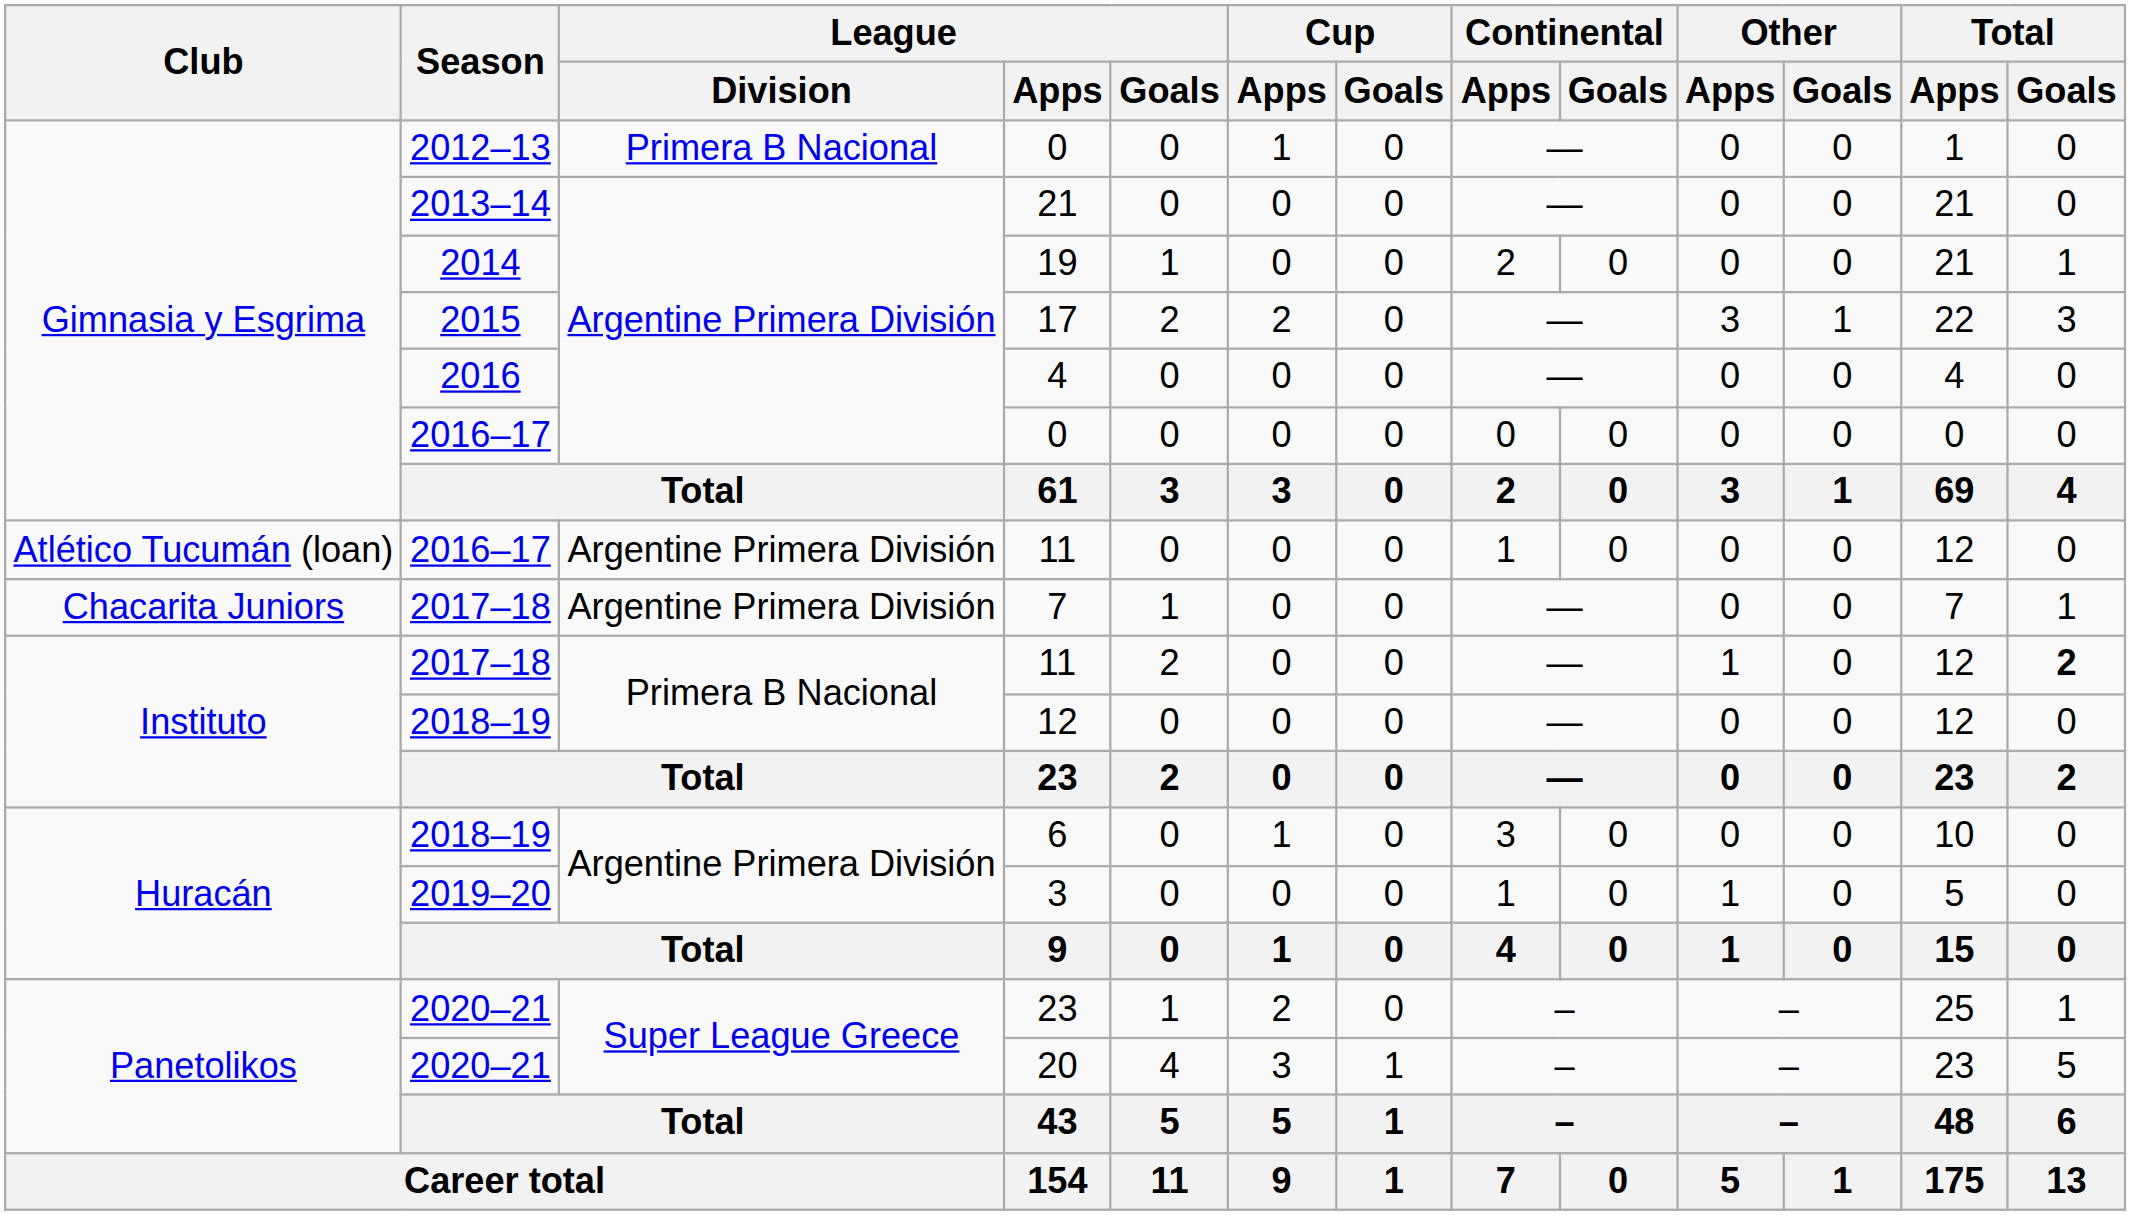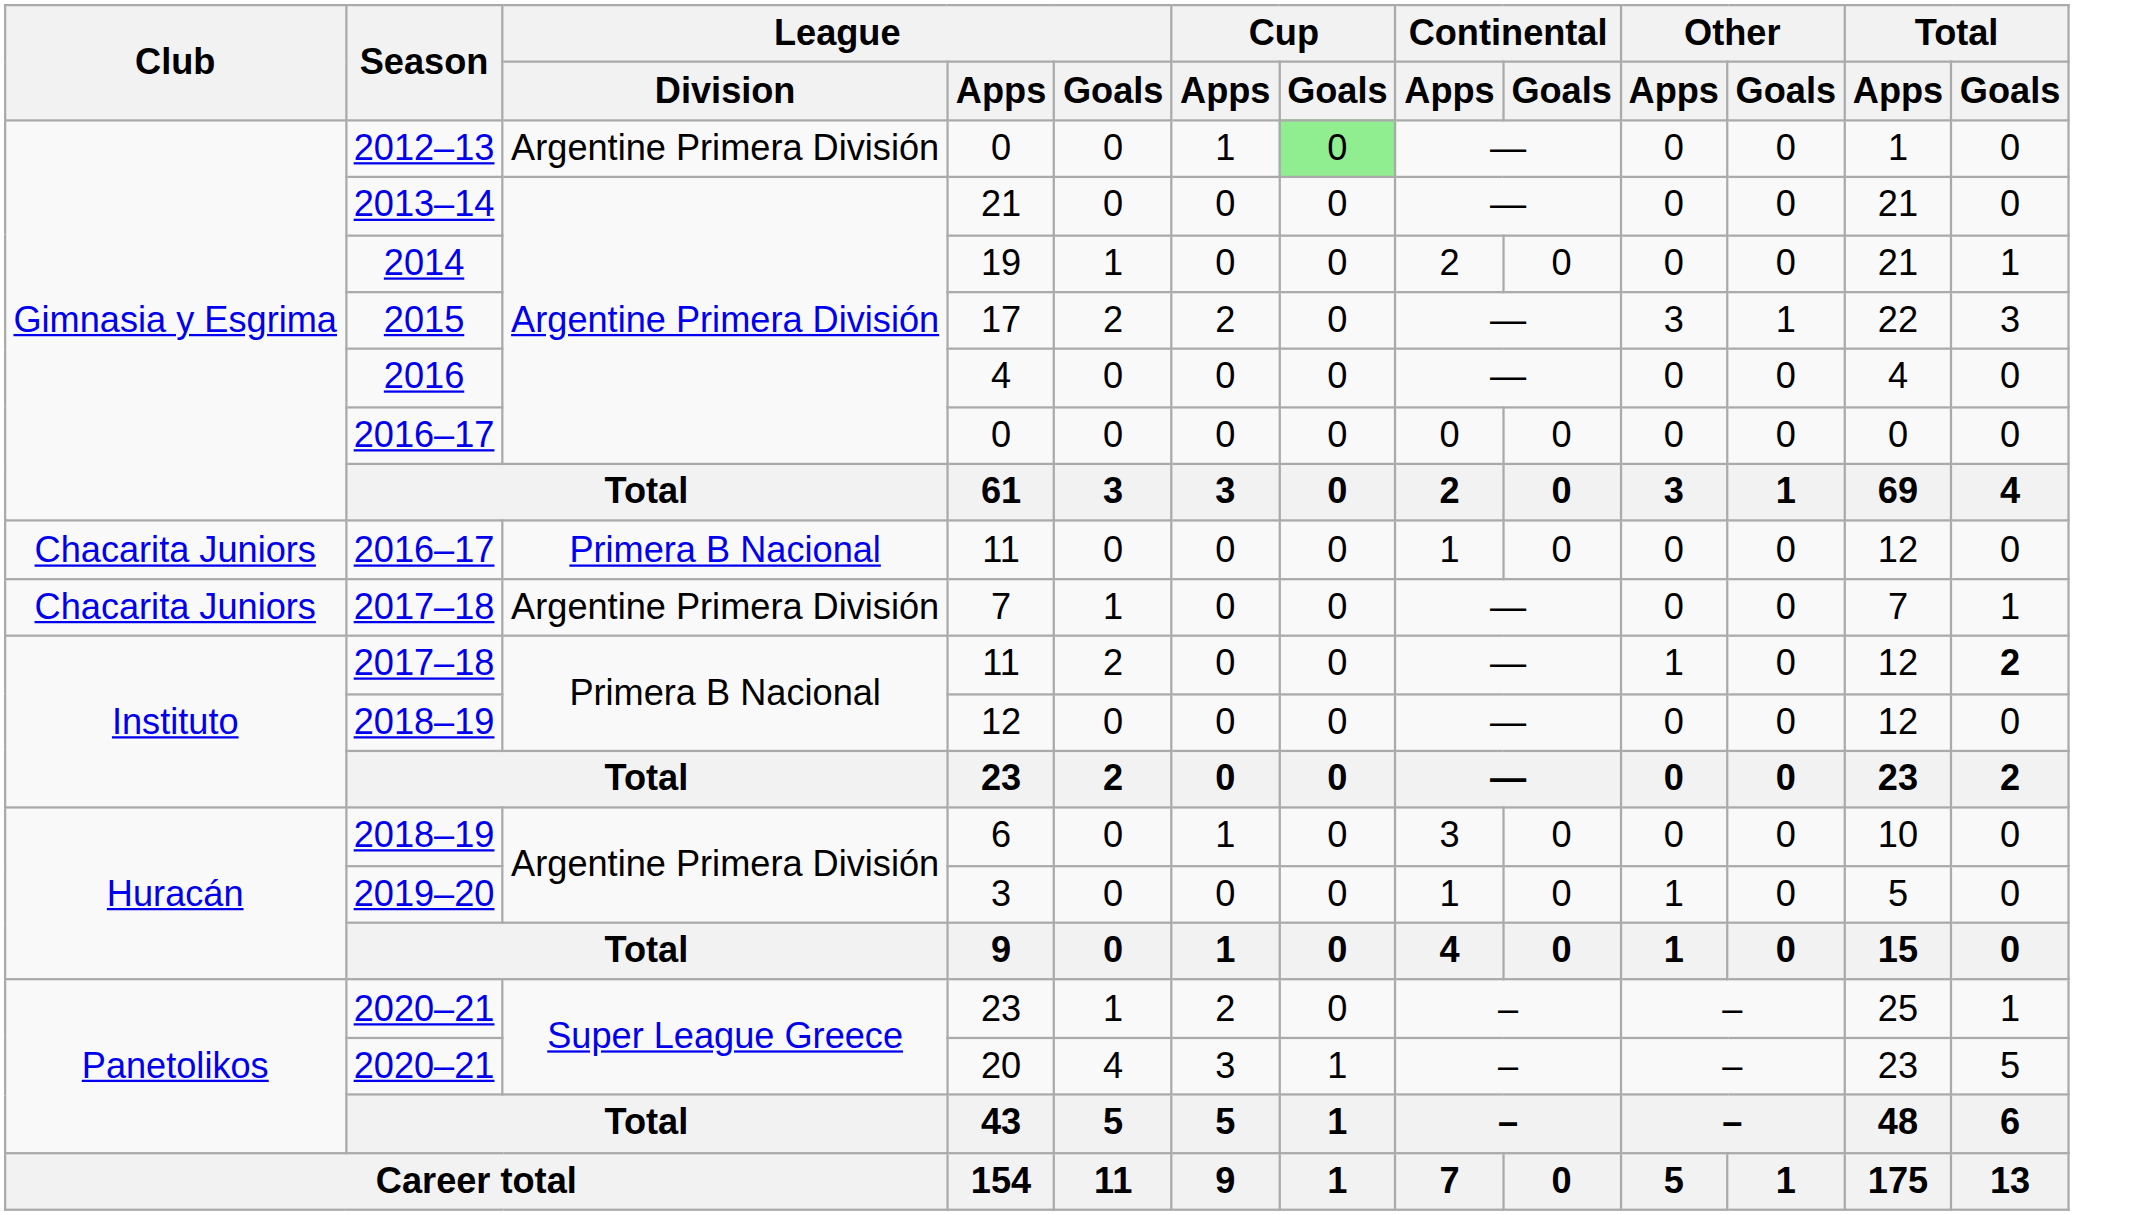(781, 147) Primera B Nacional -> (725, 147) Argentine Primera División
(1394, 147) no background -> (1337, 147) lightgreen background
(203, 549) Atlético Tucumán (loan) -> (175, 549) Chacarita Juniors
(782, 549) Argentine Primera División -> (725, 549) Primera B Nacional
